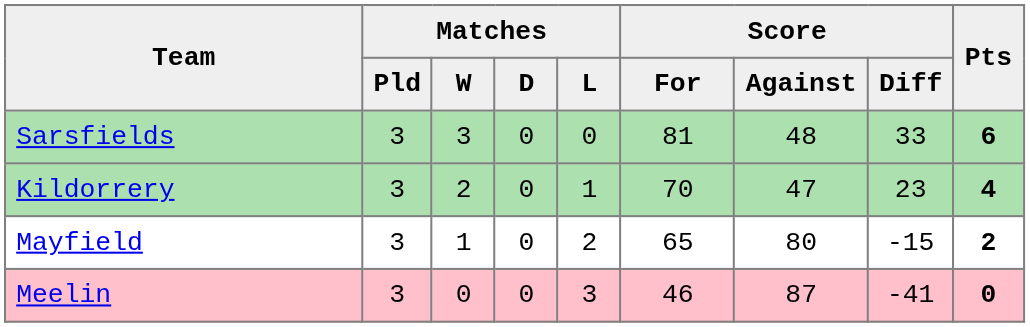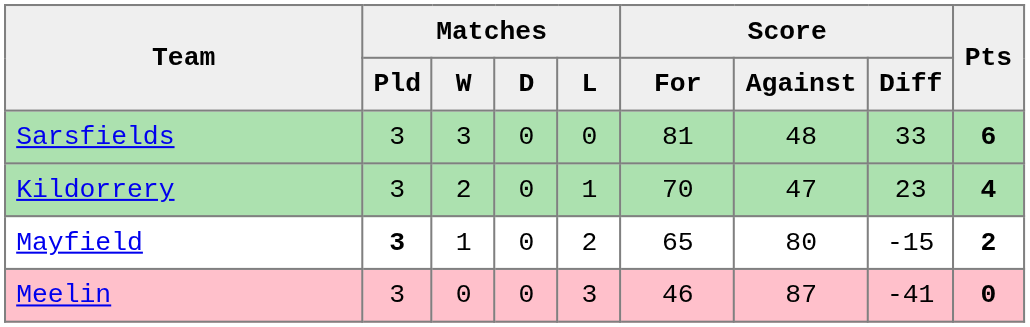(397, 243) normal -> (397, 243) bold
